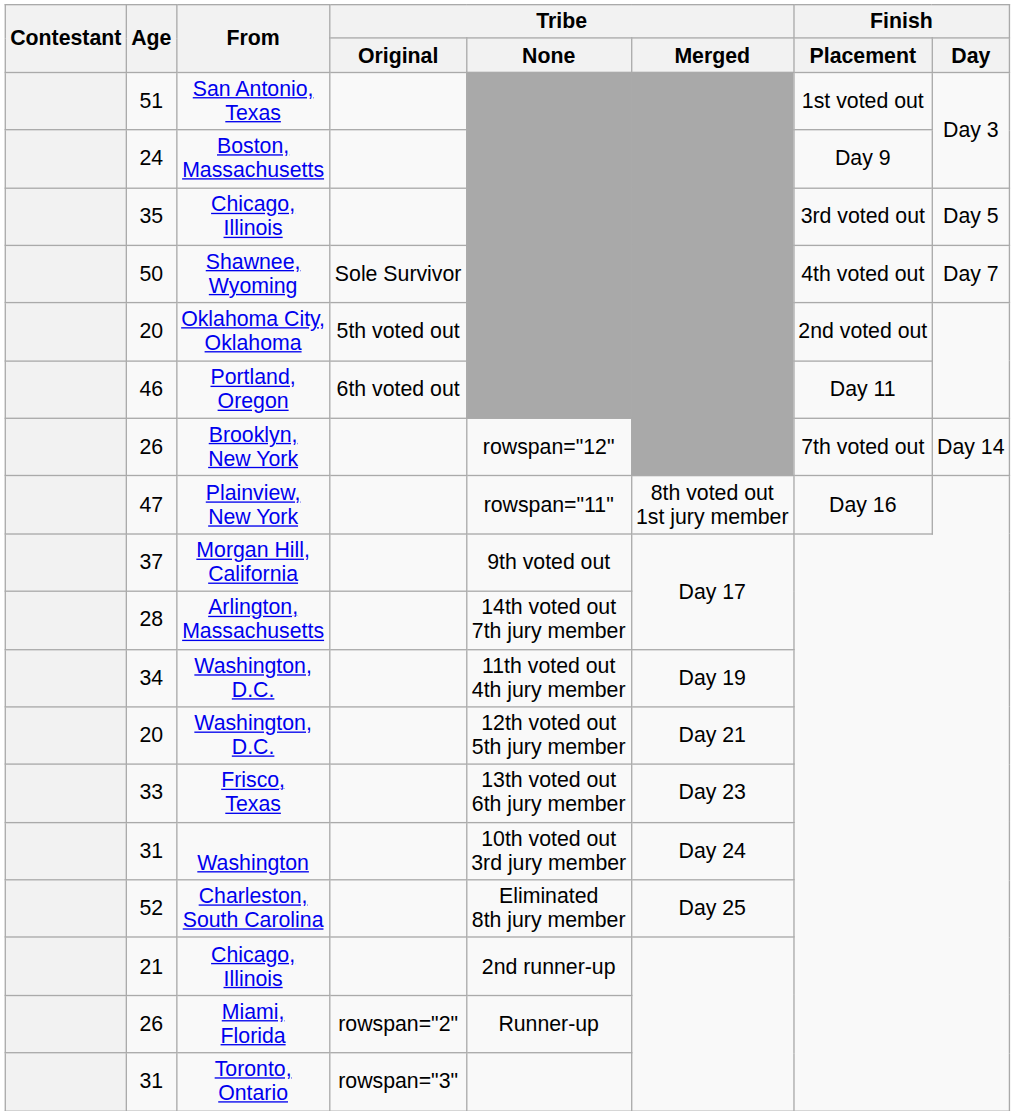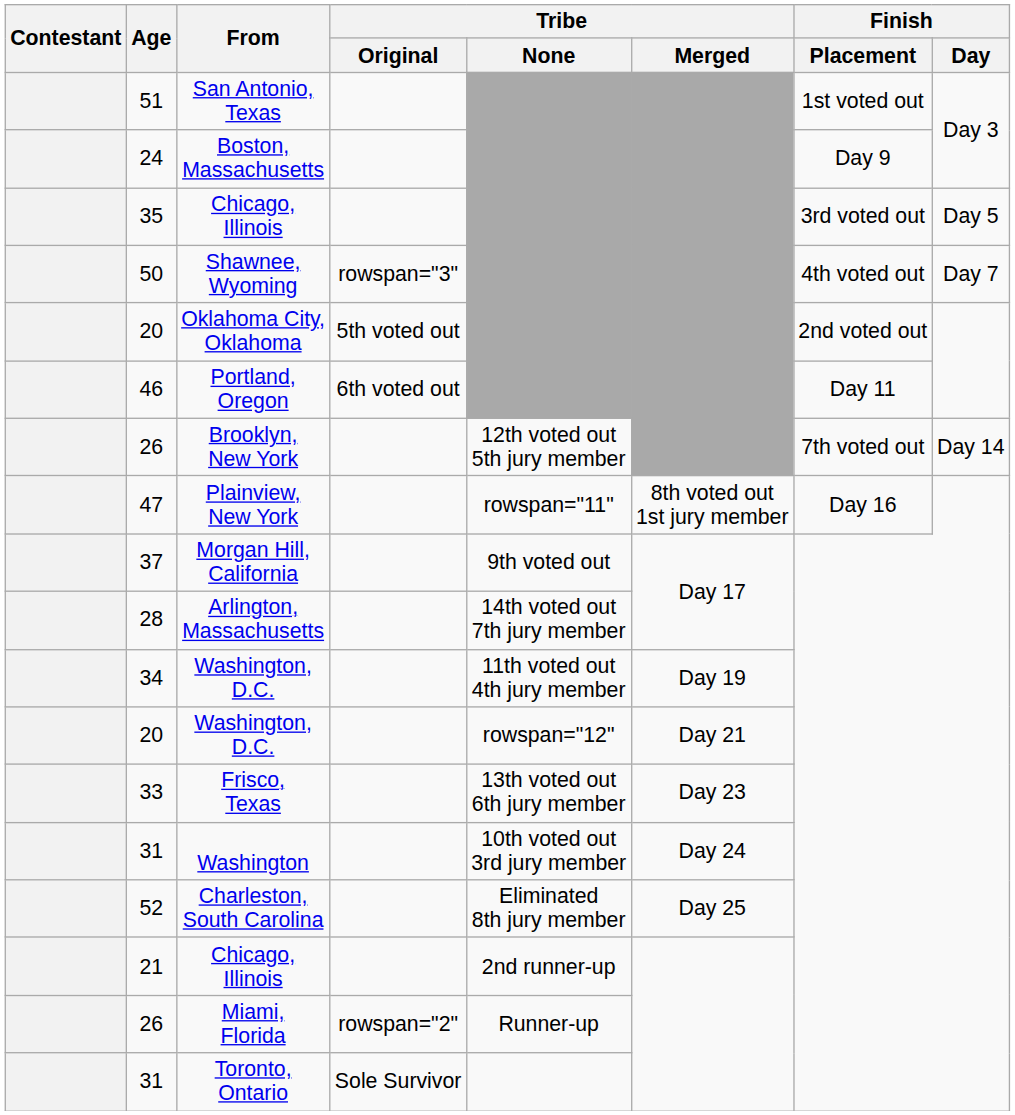(398, 273) Sole Survivor -> (398, 273) rowspan="3"
(549, 446) rowspan="12" -> (549, 446) 12th voted out 5th jury member
(549, 735) 12th voted out 5th jury member -> (549, 735) rowspan="12"
(398, 1081) rowspan="3" -> (398, 1081) Sole Survivor
